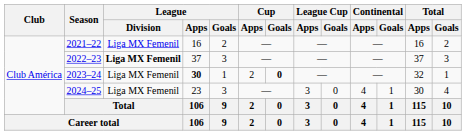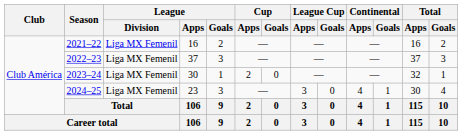(143, 59) bold -> (142, 59) normal
(196, 75) bold -> (193, 75) normal
(280, 75) bold -> (276, 75) normal
